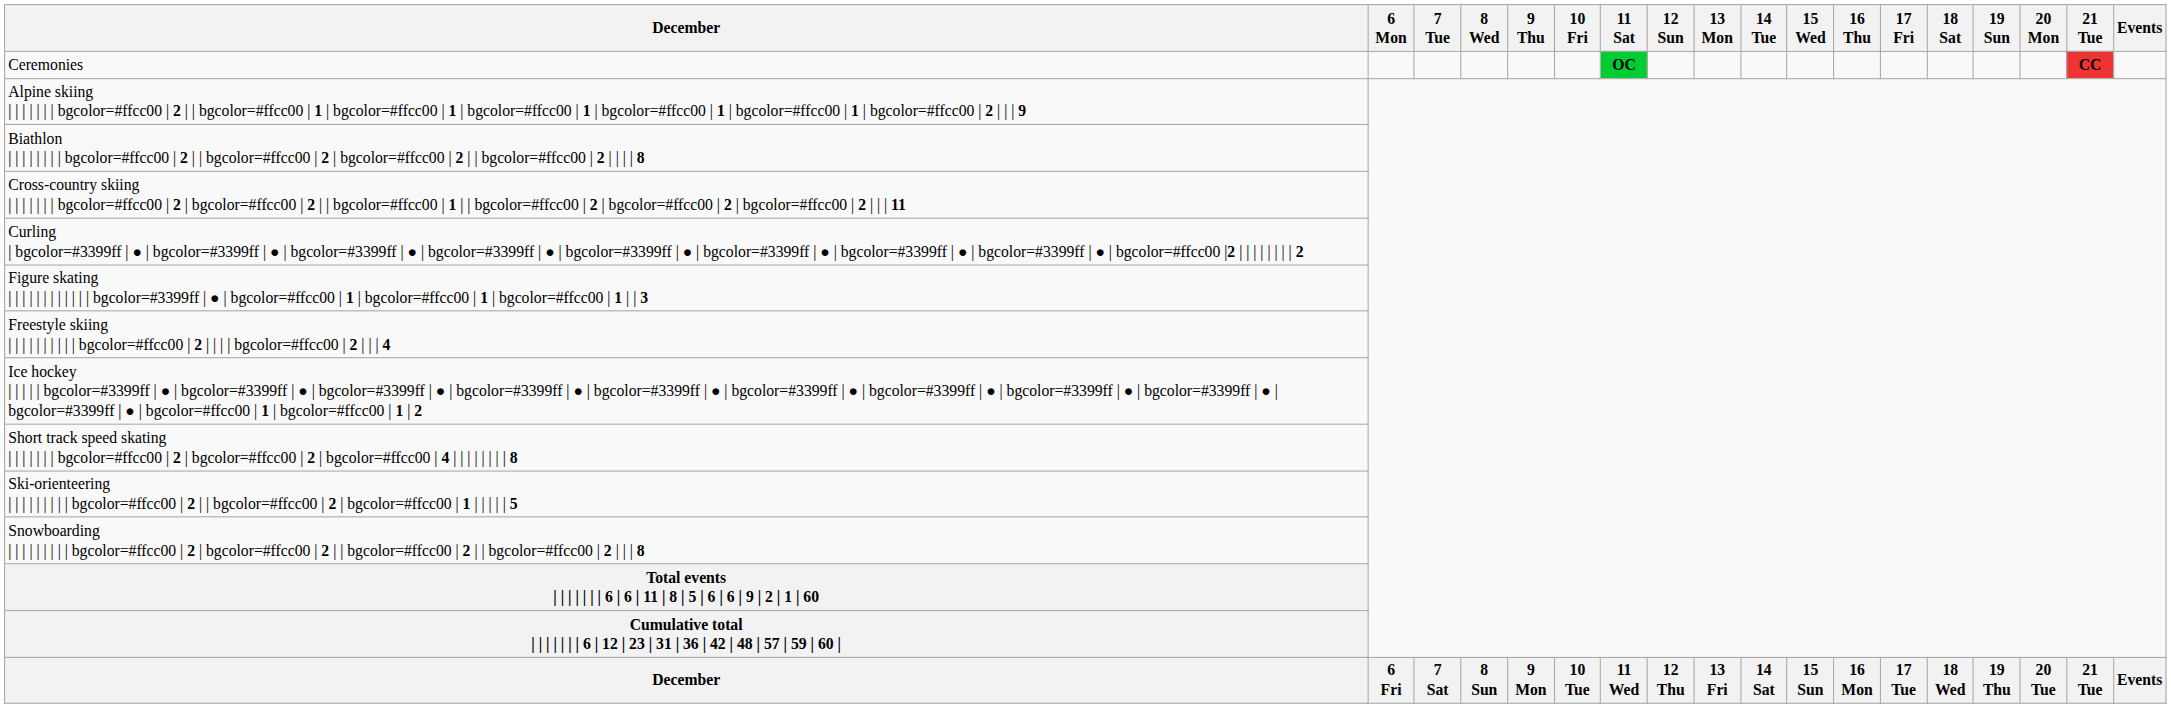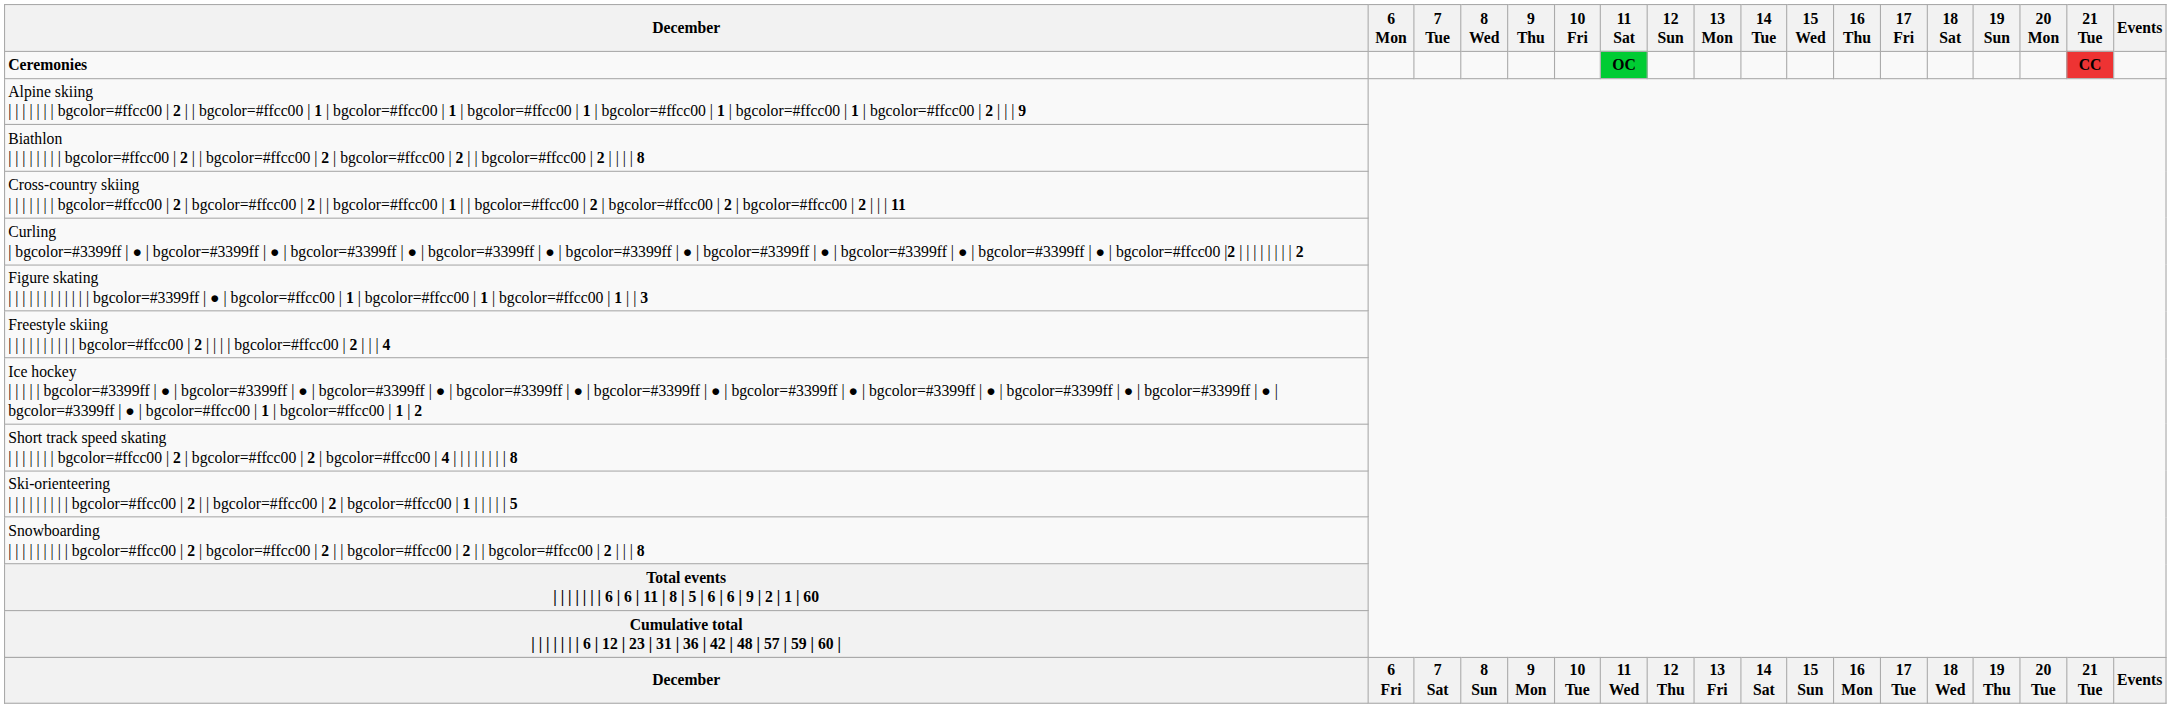(46, 65) normal -> (48, 65) bold
